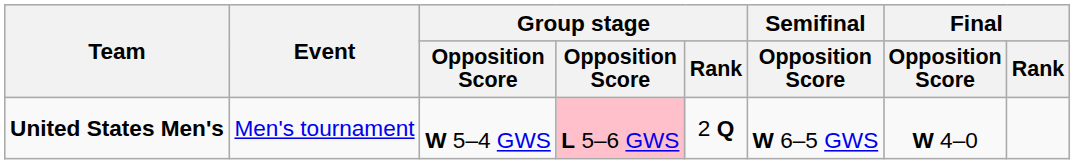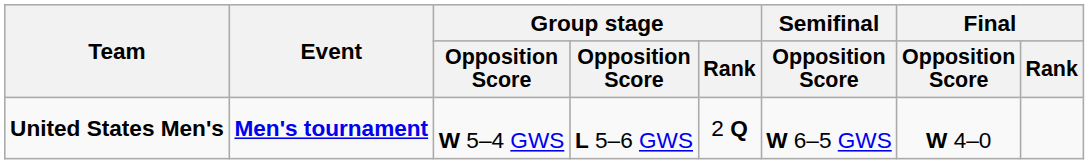(325, 129) normal -> (331, 129) bold
(620, 141) pink background -> (634, 141) no background
